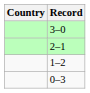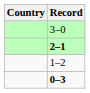(58, 46) normal -> (58, 46) bold
(58, 79) normal -> (58, 79) bold
